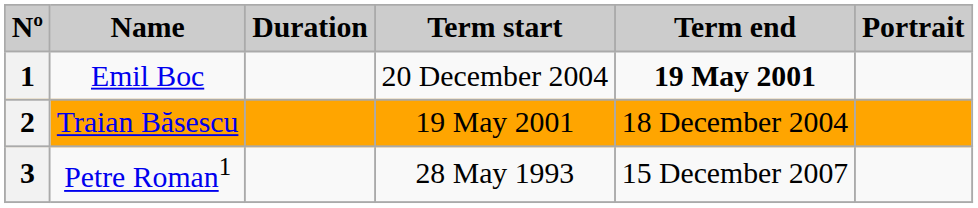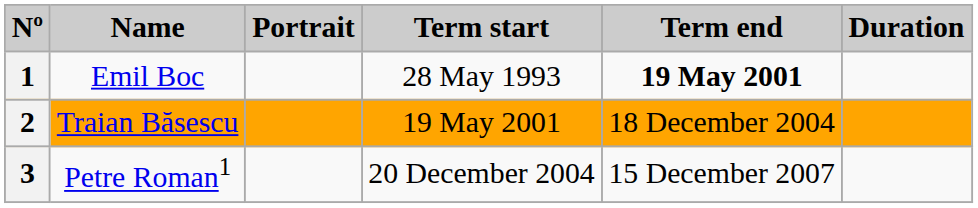columns swapped: (913, 28) <-> (310, 28)
(495, 75) 20 December 2004 -> (482, 75) 28 May 1993
(495, 173) 28 May 1993 -> (482, 173) 20 December 2004
